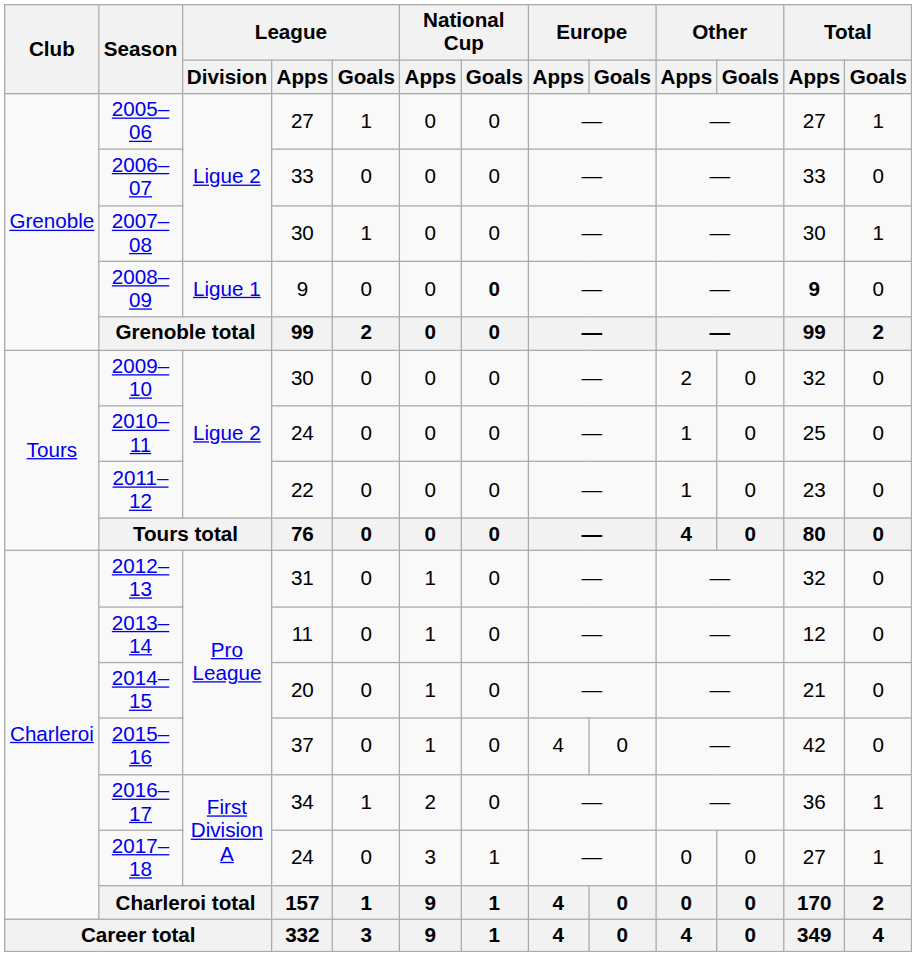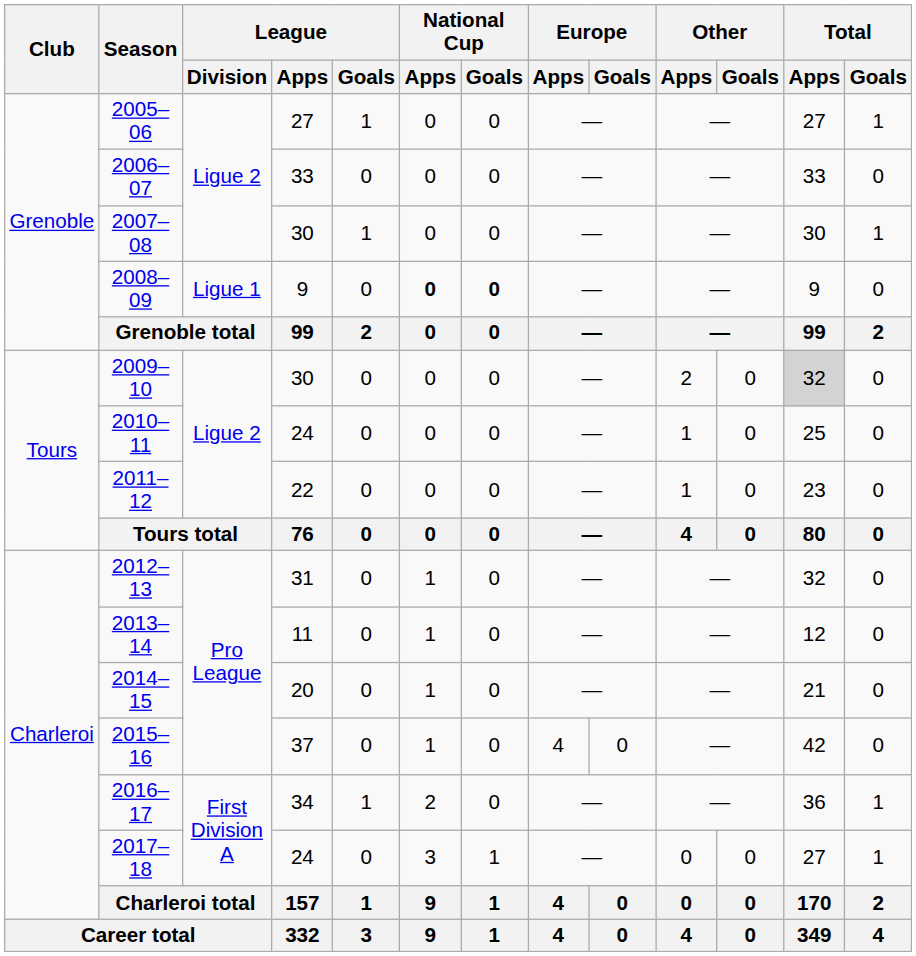(430, 289) normal -> (430, 289) bold
(814, 289) bold -> (814, 289) normal
(814, 377) no background -> (814, 377) lightgrey background
